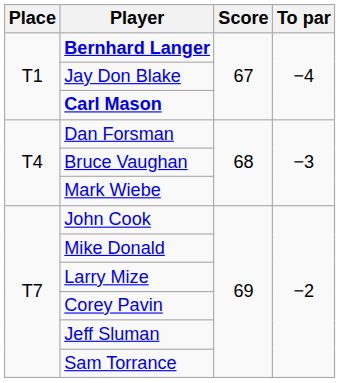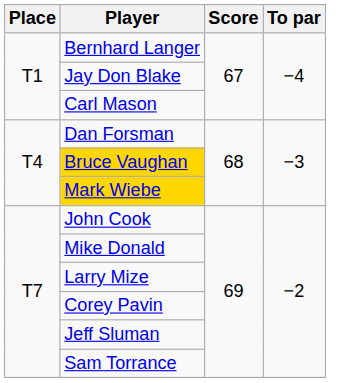(137, 47) bold -> (132, 47) normal
(113, 104) bold -> (111, 104) normal
(126, 162) no background -> (126, 162) gold background
(113, 190) no background -> (113, 190) gold background
